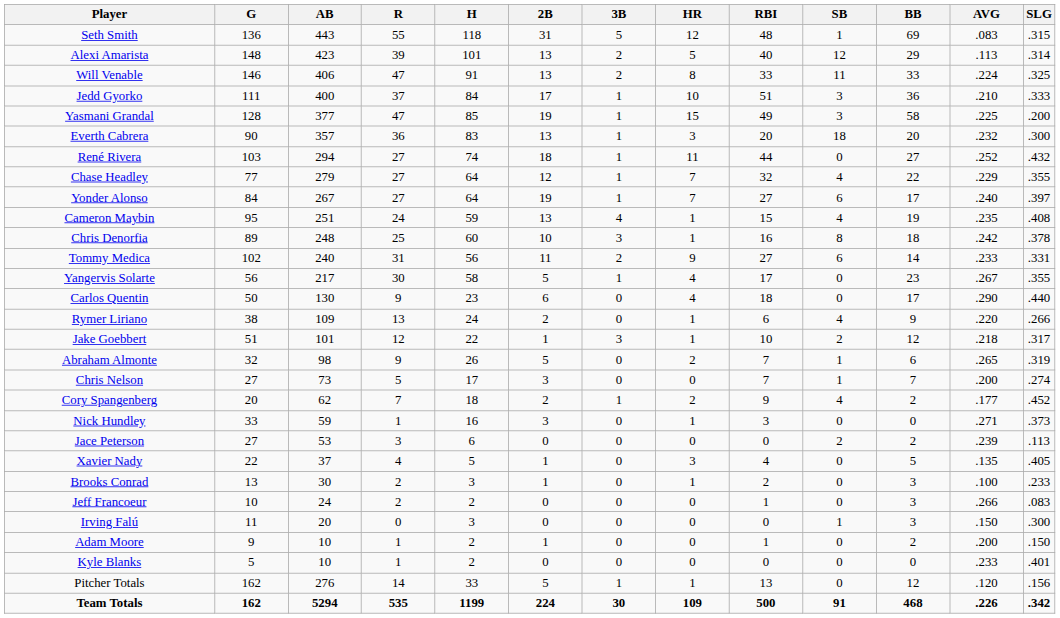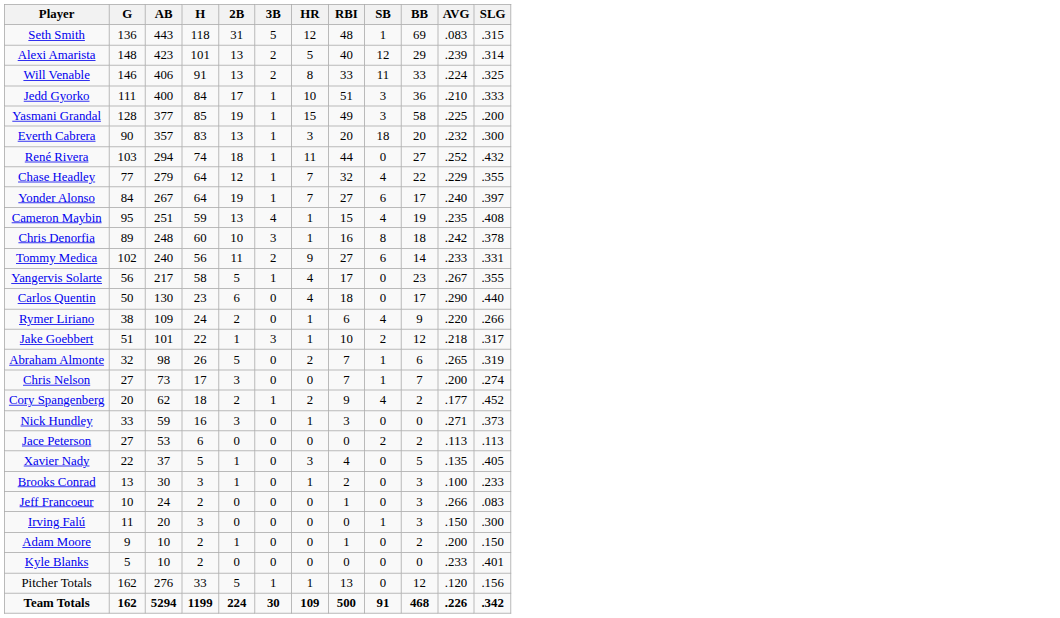- column: (398, 14)
(986, 55) .113 -> (456, 55) .239
(986, 440) .239 -> (456, 440) .113
